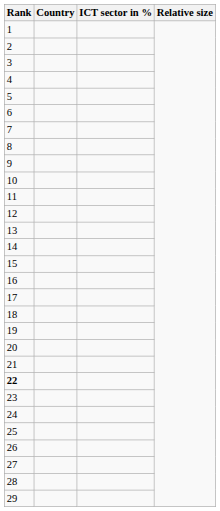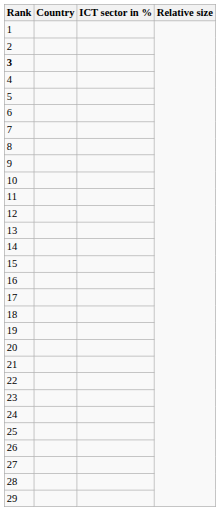(9, 63) normal -> (9, 63) bold
(12, 381) bold -> (12, 381) normal
